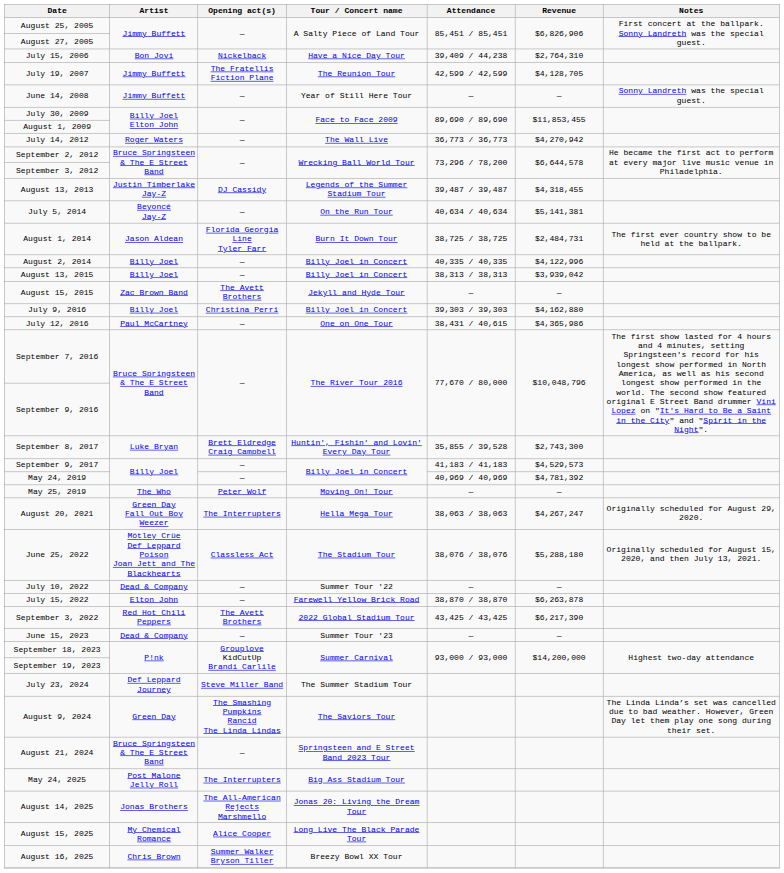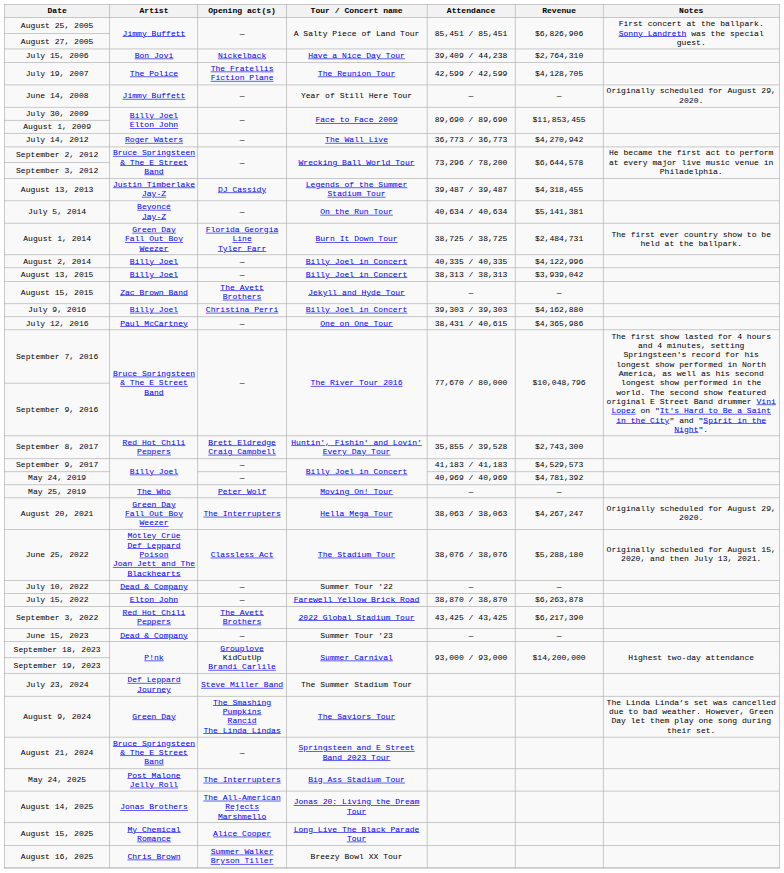(154, 74) Jimmy Buffett -> (154, 74) The Police
(691, 96) Sonny Landreth was the special guest. -> (691, 96) Originally scheduled for August 29, 2020.
(154, 239) Jason Aldean -> (154, 239) Green Day Fall Out Boy Weezer
(154, 447) Luke Bryan -> (154, 447) Red Hot Chili Peppers
